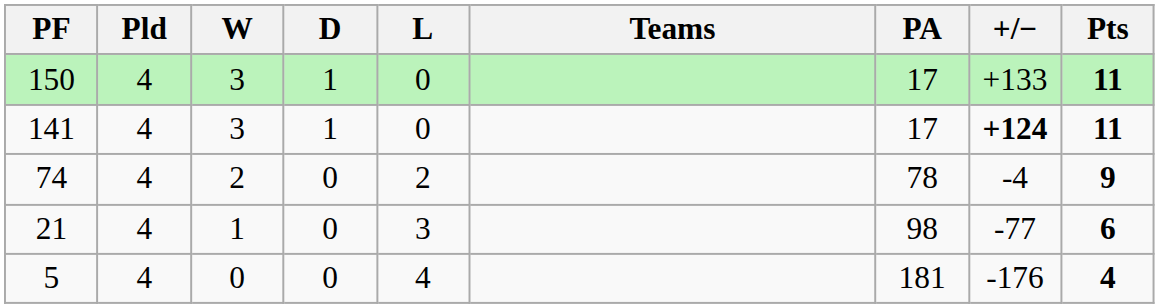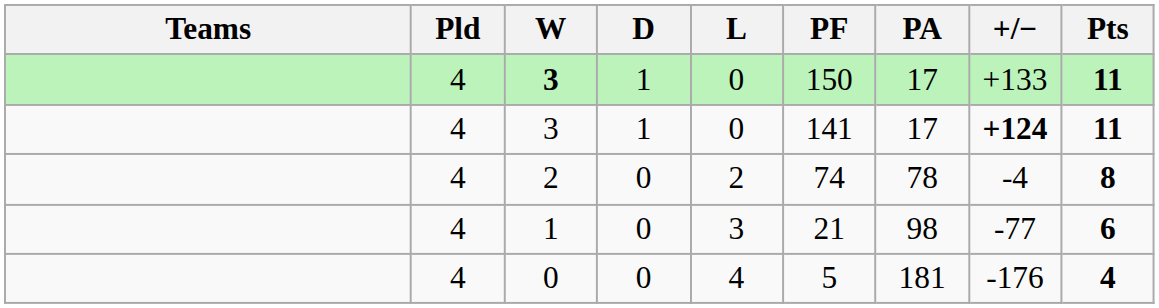columns swapped: (672, 29) <-> (51, 29)
(237, 79) normal -> (551, 79) bold
(1108, 178) 9 -> (1108, 178) 8
